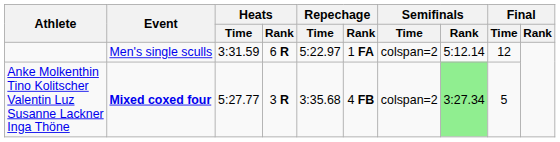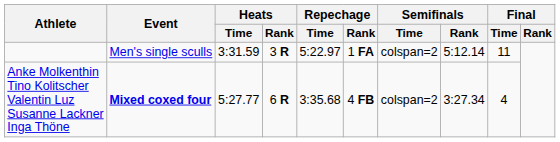(279, 53) 6 R -> (279, 53) 3 R
(504, 53) 12 -> (504, 53) 11
(279, 100) 3 R -> (279, 100) 6 R
(464, 100) lightgreen background -> (464, 100) no background
(504, 100) 5 -> (504, 100) 4
